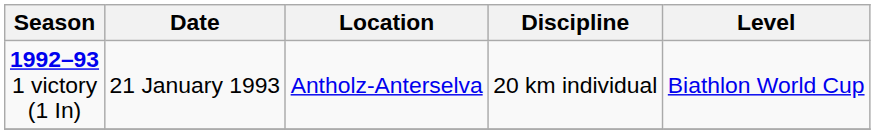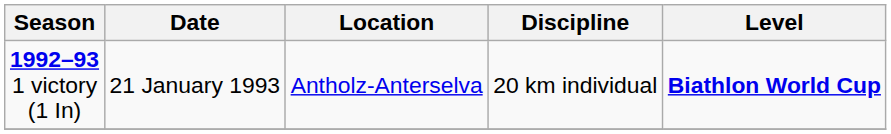(766, 84) normal -> (774, 84) bold
